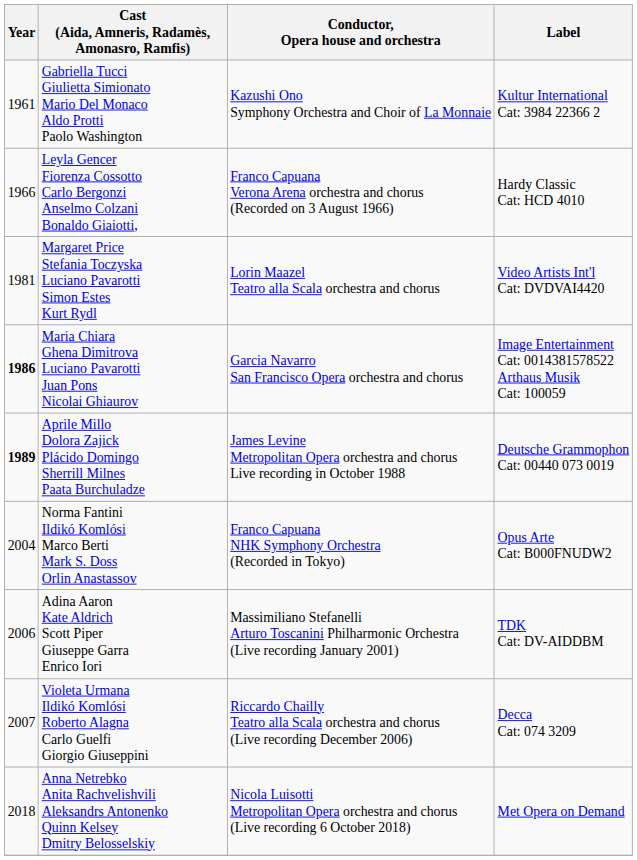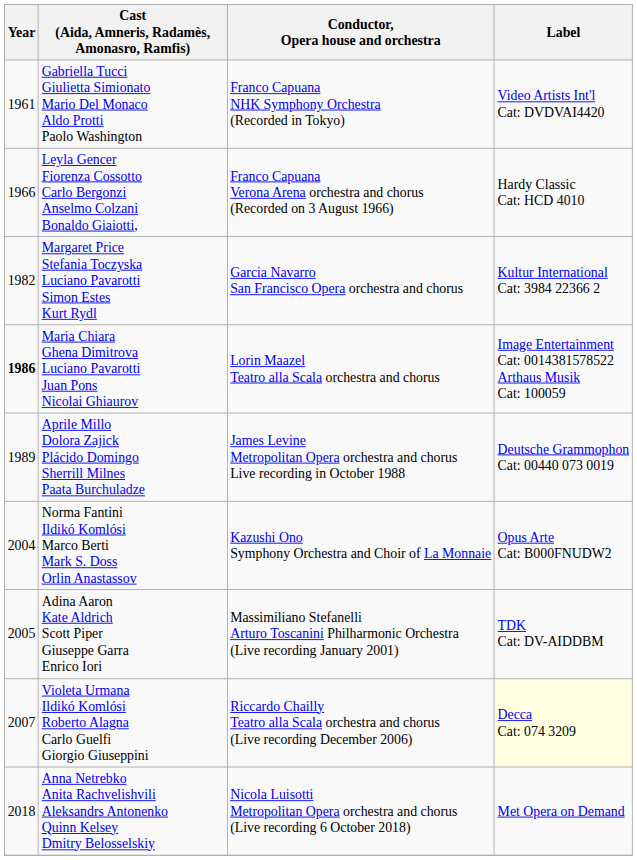(361, 104) Kazushi Ono Symphony Orchestra and Choir of La Monnaie -> (305, 104) Franco Capuana NHK Symphony Orchestra (Recorded in Tokyo)
(553, 104) Kultur International Cat: 3984 22366 2 -> (551, 104) Video Artists Int'l Cat: DVDVAI4420
(21, 281) 1981 -> (21, 281) 1982
(335, 281) Lorin Maazel Teatro alla Scala orchestra and chorus -> (347, 281) Garcia Navarro San Francisco Opera orchestra and chorus
(551, 281) Video Artists Int'l Cat: DVDVAI4420 -> (553, 281) Kultur International Cat: 3984 22366 2
(347, 369) Garcia Navarro San Francisco Opera orchestra and chorus -> (335, 369) Lorin Maazel Teatro alla Scala orchestra and chorus
(21, 457) bold -> (21, 457) normal
(305, 546) Franco Capuana NHK Symphony Orchestra (Recorded in Tokyo) -> (361, 546) Kazushi Ono Symphony Orchestra and Choir of La Monnaie
(21, 634) 2006 -> (21, 634) 2005
(537, 722) no background -> (537, 722) lightyellow background
